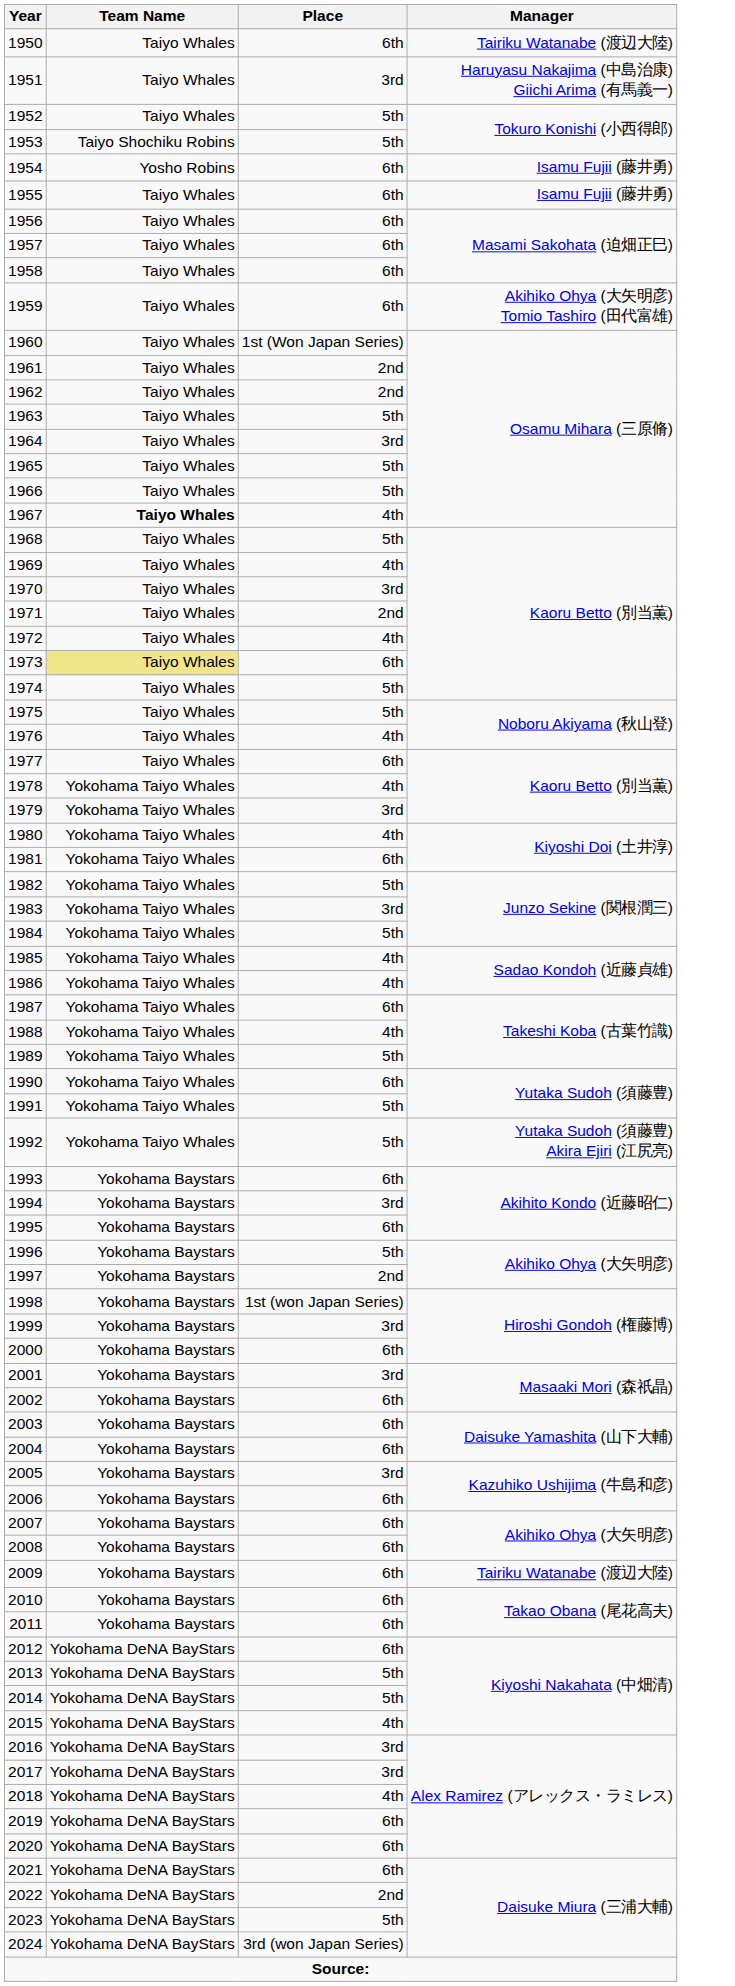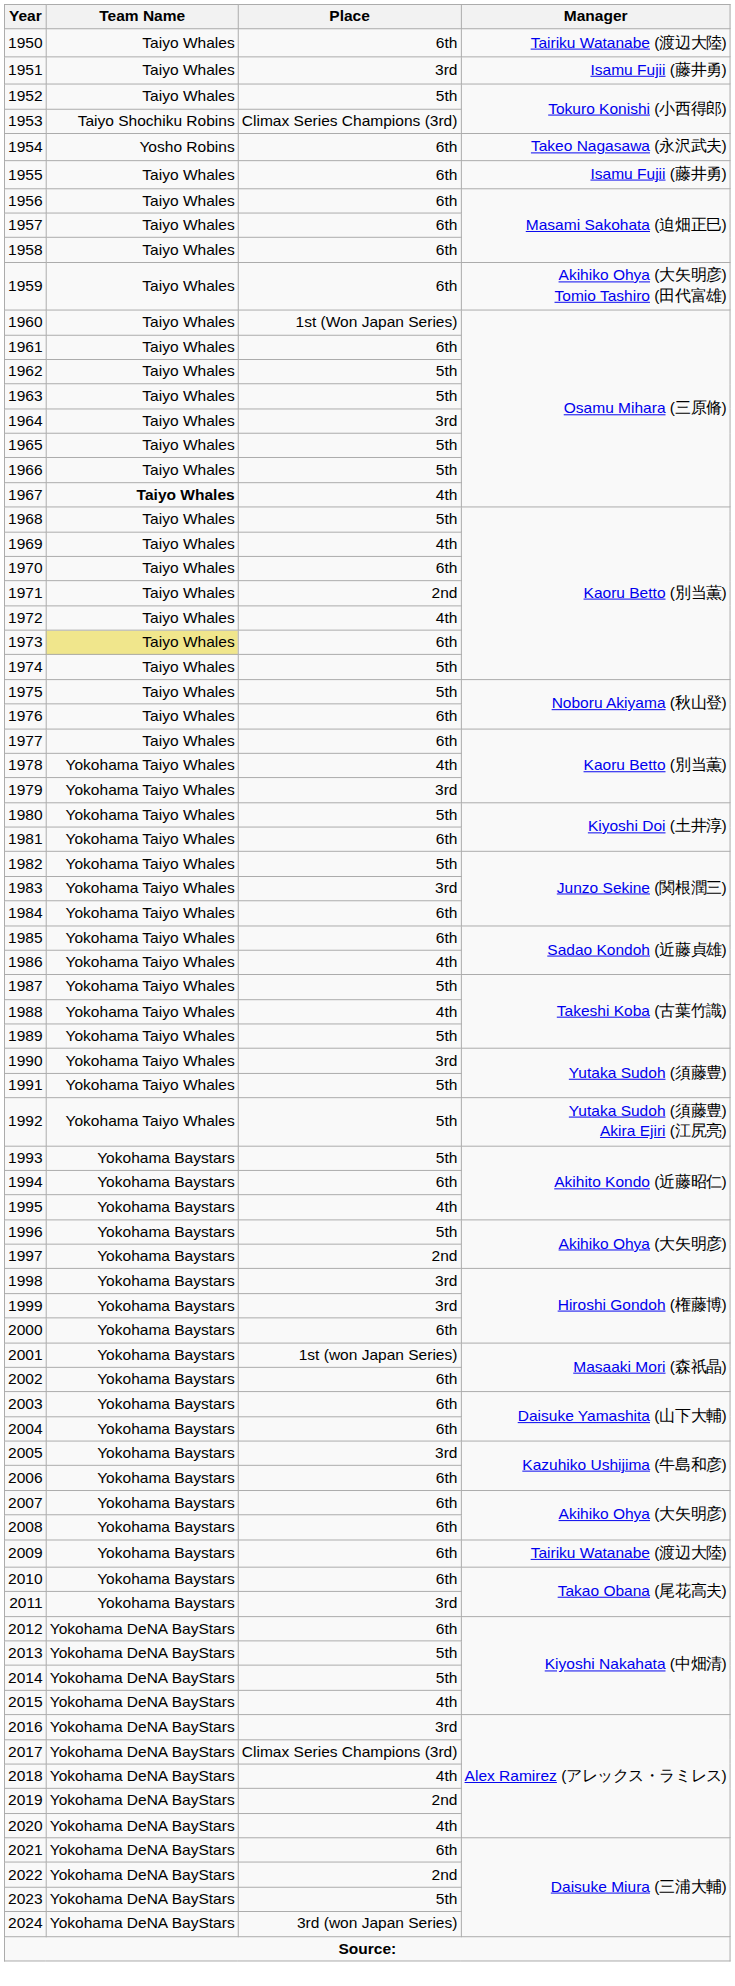(567, 80) Haruyasu Nakajima (中島治康) Giichi Arima (有馬義一) -> (659, 69) Isamu Fujii (藤井勇)
(393, 141) 5th -> (350, 121) Climax Series Champions (3rd)
(605, 167) Isamu Fujii (藤井勇) -> (629, 146) Takeo Nagasawa (永沢武夫)
(391, 367) 2nd -> (447, 347) 6th
(391, 392) 2nd -> (447, 371) 5th
(392, 588) 3rd -> (447, 568) 6th
(393, 736) 4th -> (447, 716) 6th
(393, 835) 4th -> (447, 814) 5th
(393, 933) 5th -> (447, 913) 6th
(393, 958) 4th -> (447, 937) 6th
(393, 1007) 6th -> (447, 987) 5th
(393, 1081) 6th -> (446, 1060) 3rd
(393, 1178) 6th -> (447, 1158) 5th
(392, 1202) 3rd -> (447, 1182) 6th
(393, 1227) 6th -> (447, 1207) 4th
(324, 1301) 1st (won Japan Series) -> (446, 1281) 3rd
(392, 1375) 3rd -> (378, 1354) 1st (won Japan Series)
(393, 1624) 6th -> (446, 1603) 3rd
(392, 1772) 3rd -> (350, 1751) Climax Series Champions (3rd)
(393, 1821) 6th -> (444, 1800) 2nd
(393, 1845) 6th -> (447, 1825) 4th
